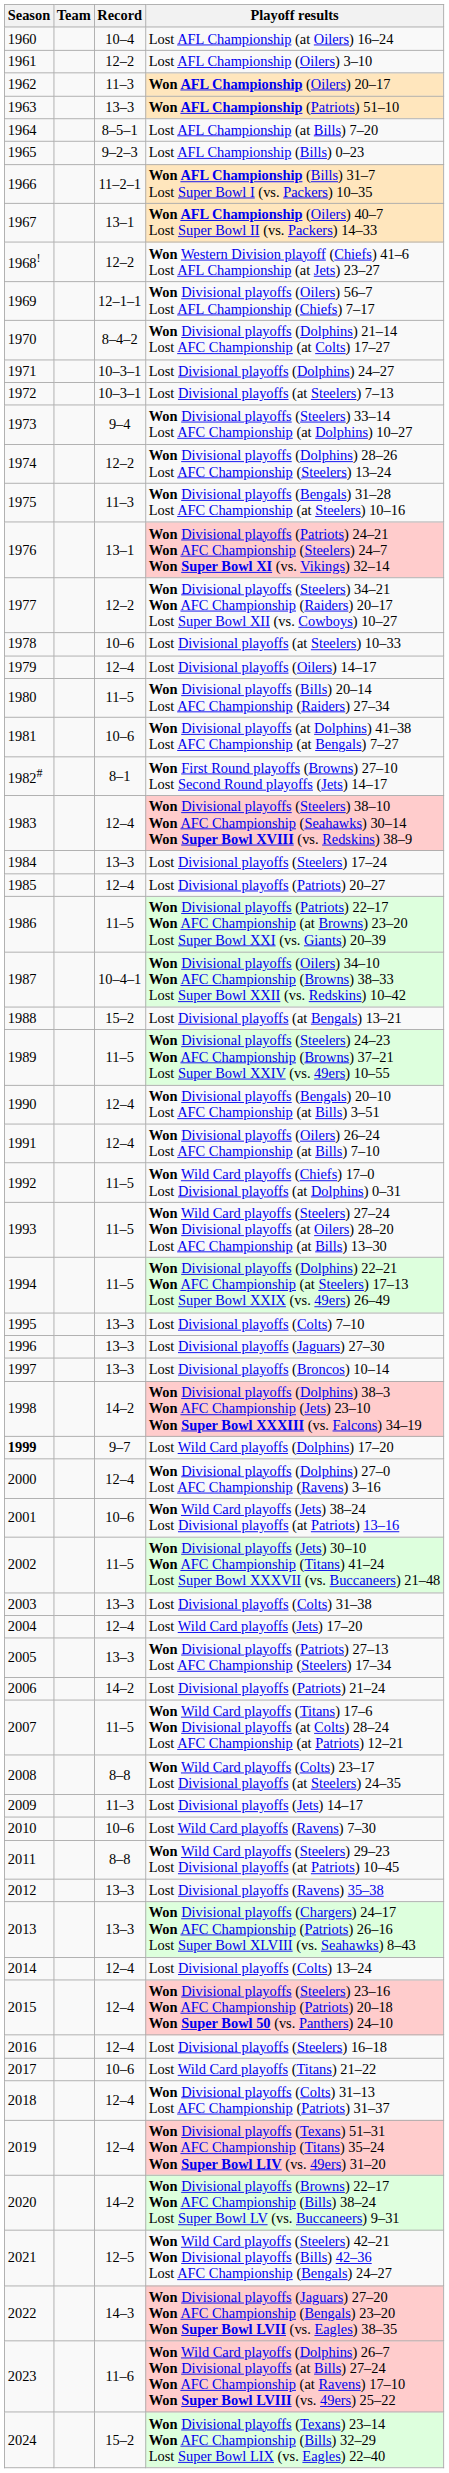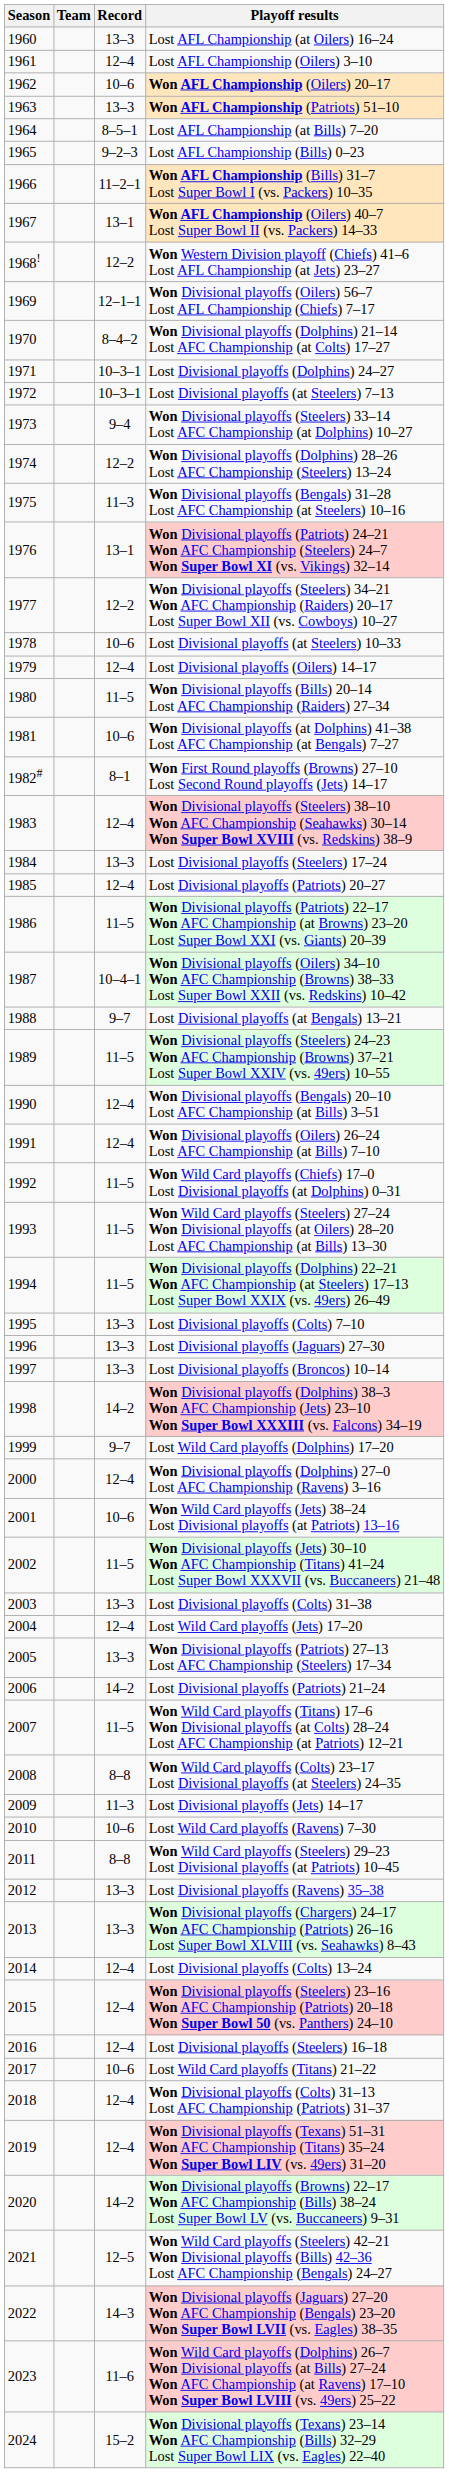(120, 38) 10–4 -> (120, 38) 13–3
(120, 61) 12–2 -> (120, 61) 12–4
(120, 84) 11–3 -> (120, 84) 10–6
(120, 1018) 15–2 -> (120, 1018) 9–7
(22, 1447) bold -> (22, 1447) normal
